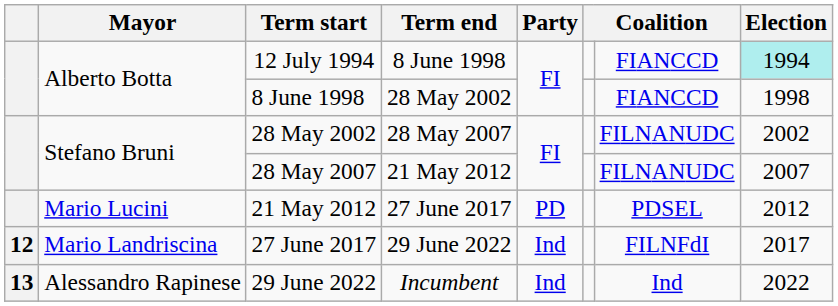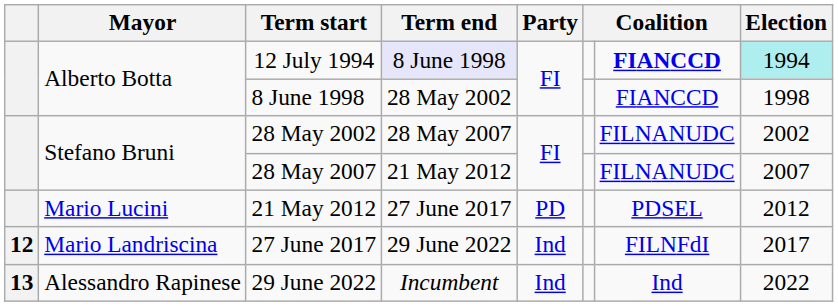(449, 60) no background -> (449, 60) lavender background
(667, 60) normal -> (667, 60) bold
